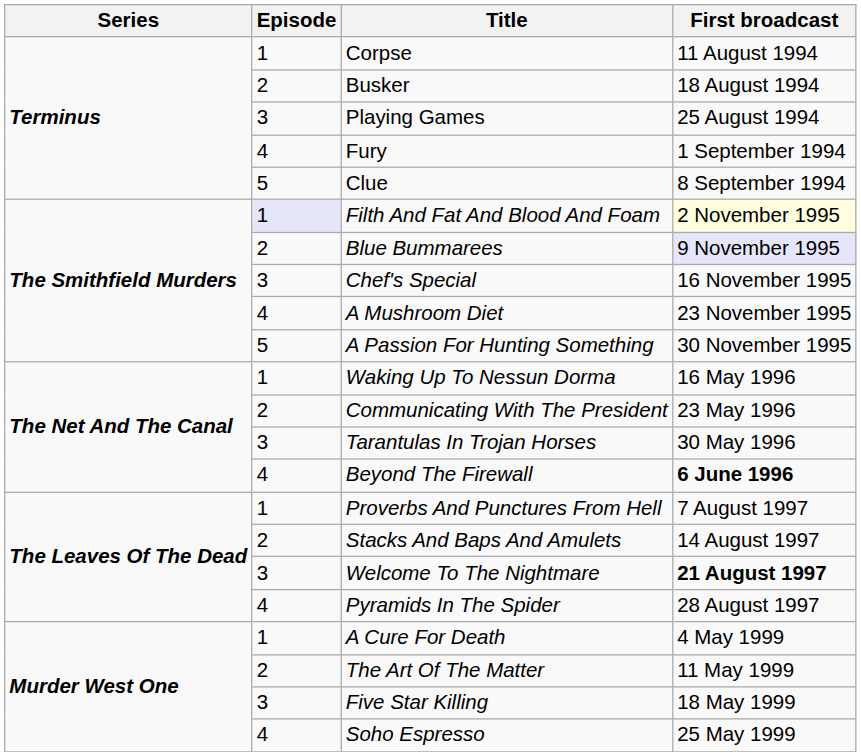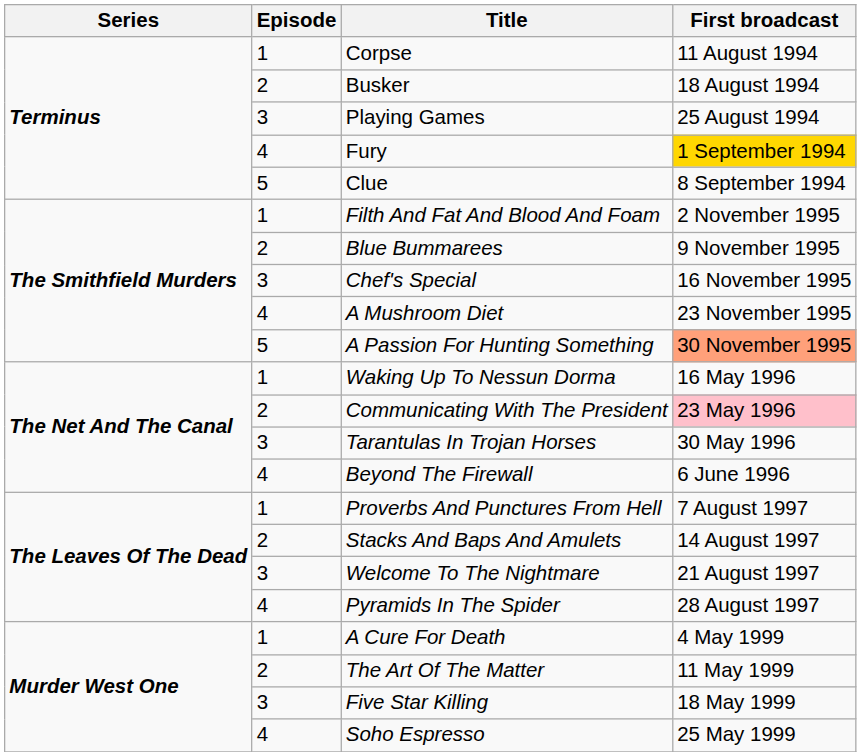(761, 150) no background -> (761, 150) gold background
(262, 215) lavender background -> (262, 215) no background
(759, 215) lightyellow background -> (759, 215) no background
(759, 248) lavender background -> (759, 248) no background
(764, 345) no background -> (764, 345) lightsalmon background
(736, 410) no background -> (736, 410) pink background
(735, 475) bold -> (734, 475) normal
(752, 572) bold -> (748, 572) normal
